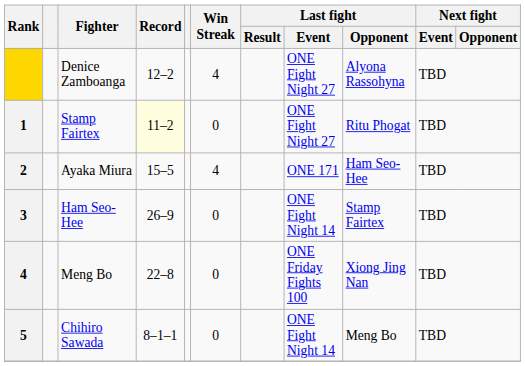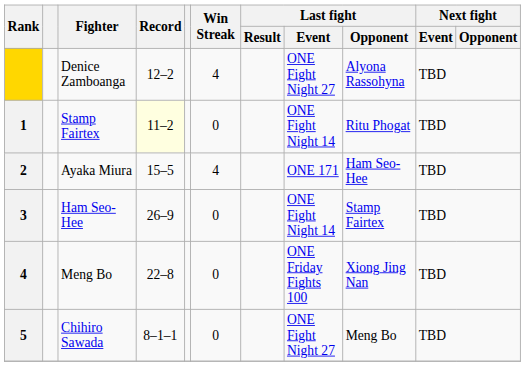(311, 126) ONE Fight Night 27 -> (311, 126) ONE Fight Night 14
(311, 335) ONE Fight Night 14 -> (311, 335) ONE Fight Night 27
